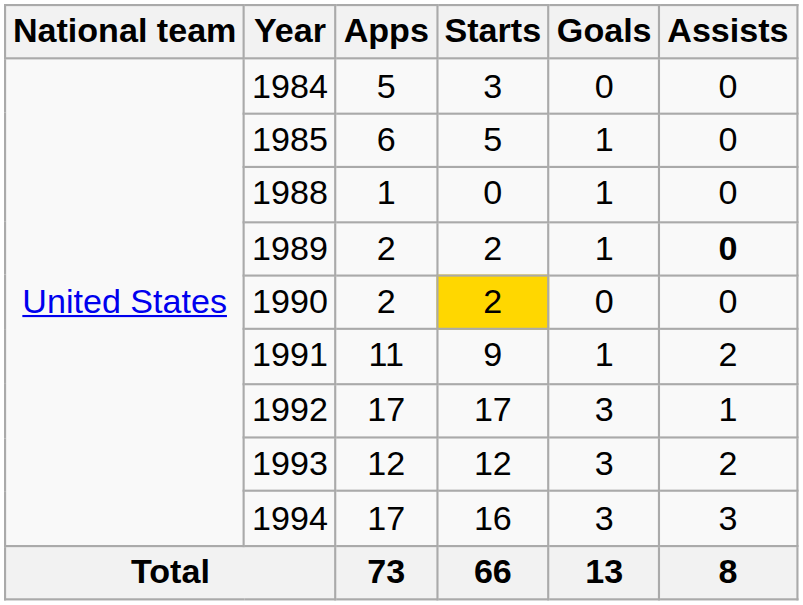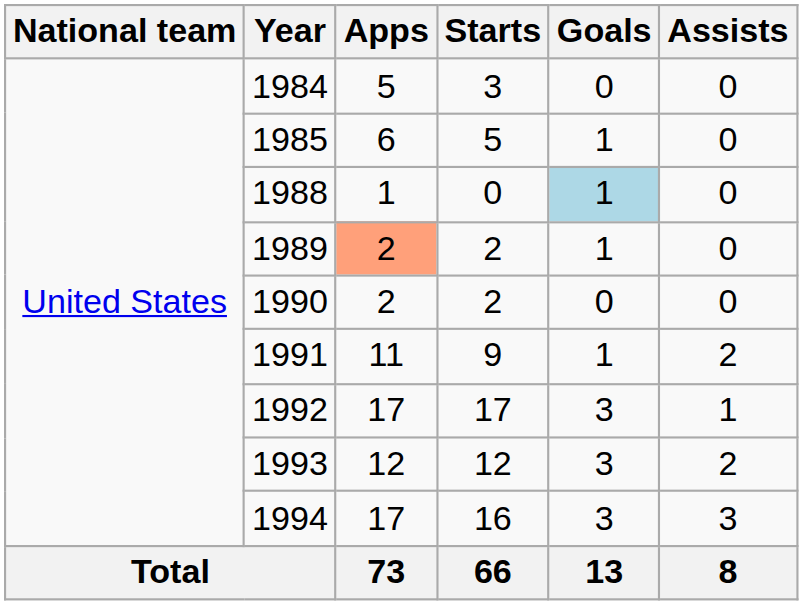(604, 193) no background -> (604, 193) lightblue background
(386, 247) no background -> (386, 247) lightsalmon background
(728, 247) bold -> (728, 247) normal
(493, 301) gold background -> (493, 301) no background
